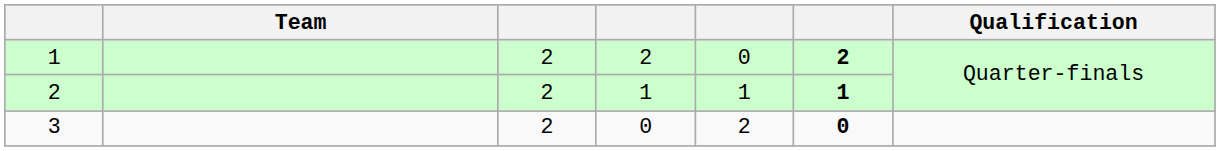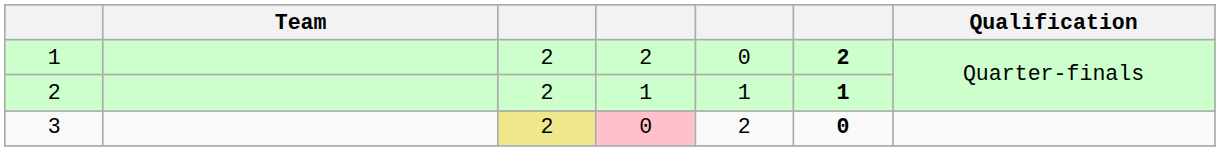(547, 128) no background -> (547, 128) khaki background
(646, 128) no background -> (646, 128) pink background
